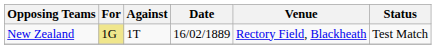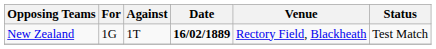(109, 34) khaki background -> (109, 34) no background
(202, 34) normal -> (202, 34) bold
